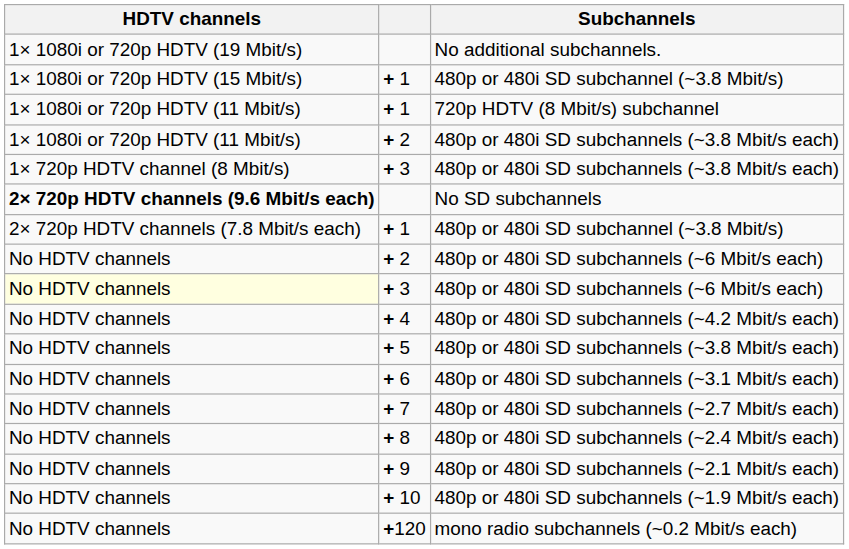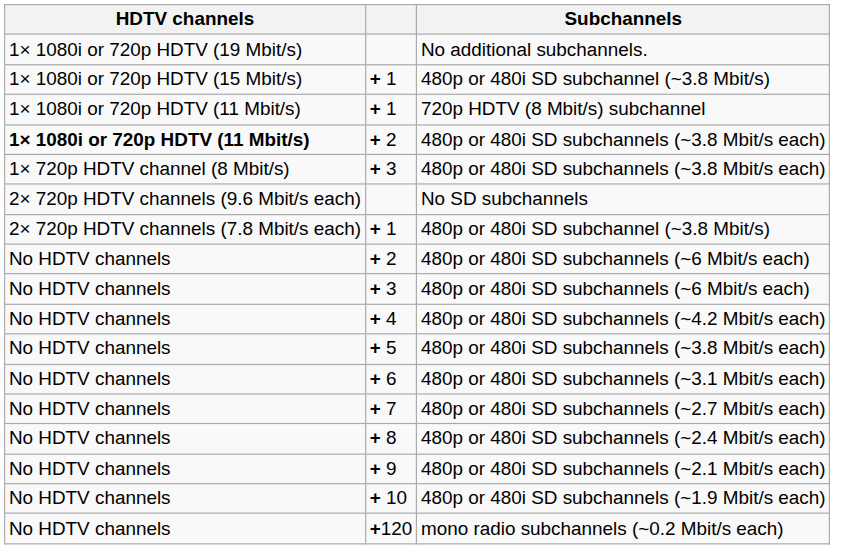(155, 139) normal -> (159, 139) bold
(192, 199) bold -> (185, 199) normal
(90, 288) lightyellow background -> (90, 288) no background
